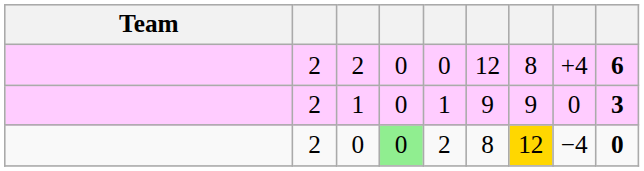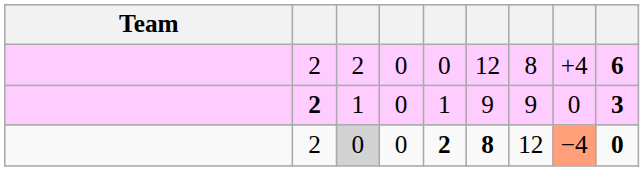(315, 104) normal -> (315, 104) bold
(358, 144) no background -> (358, 144) lightgrey background
(401, 144) lightgreen background -> (401, 144) no background
(444, 144) normal -> (444, 144) bold
(488, 144) normal -> (488, 144) bold
(531, 144) gold background -> (531, 144) no background
(574, 144) no background -> (574, 144) lightsalmon background
